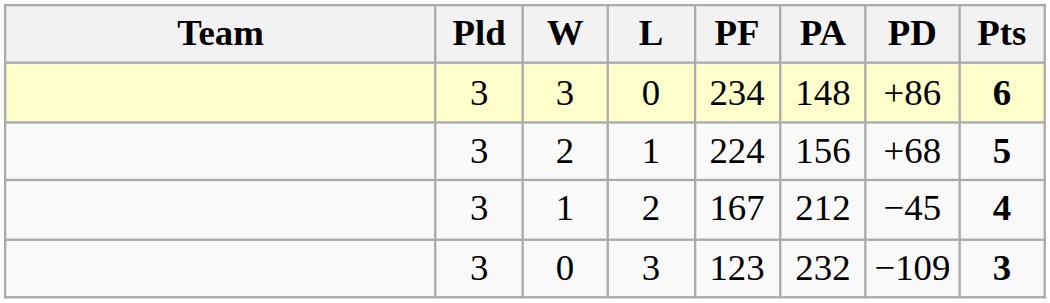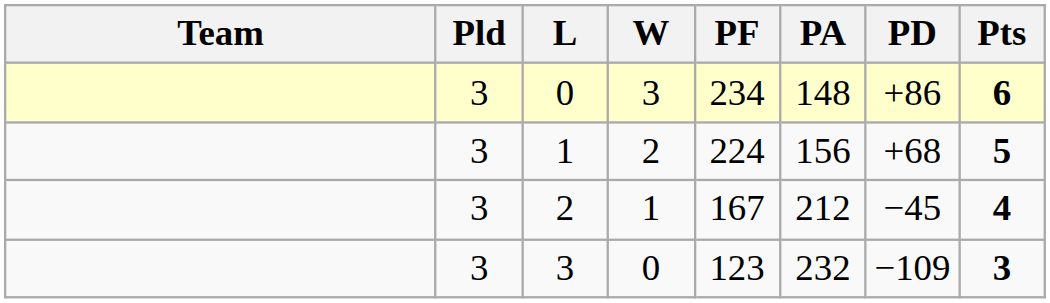columns swapped: (565, 33) <-> (651, 33)
